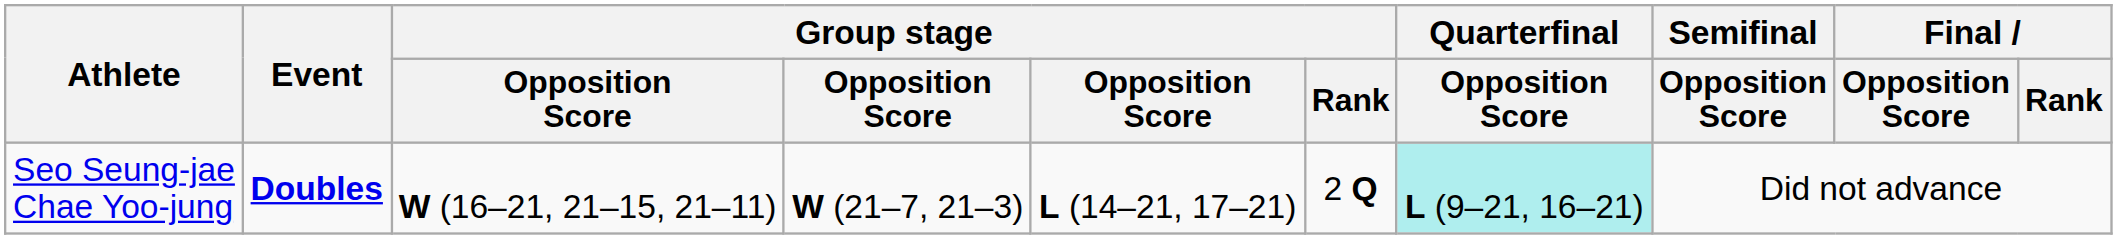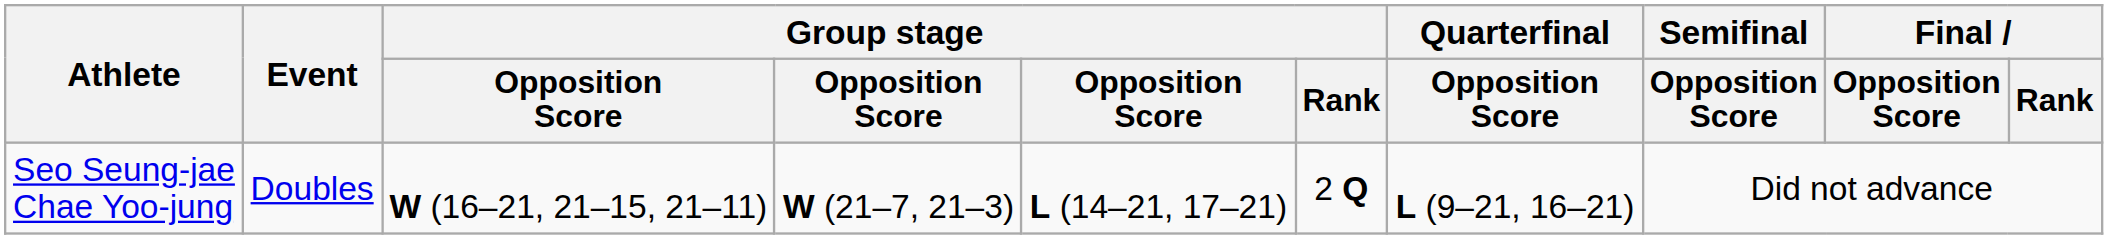(317, 189) bold -> (312, 189) normal
(1524, 207) paleturquoise background -> (1515, 207) no background
